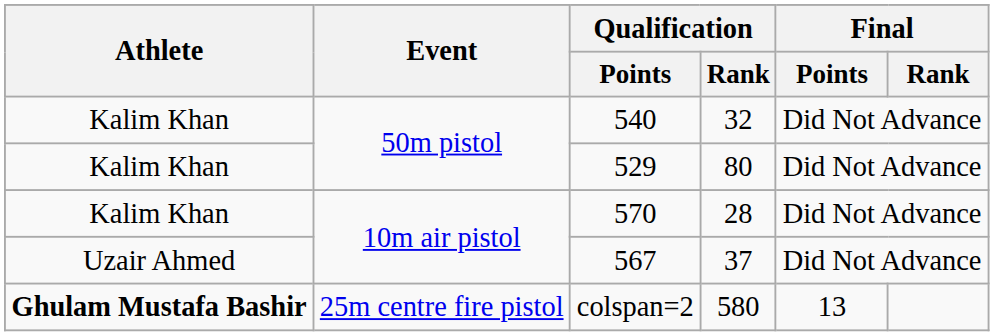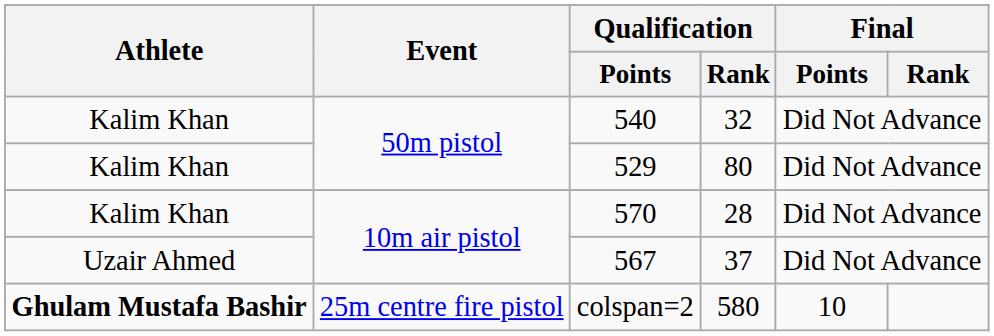(832, 306) 13 -> (832, 306) 10
